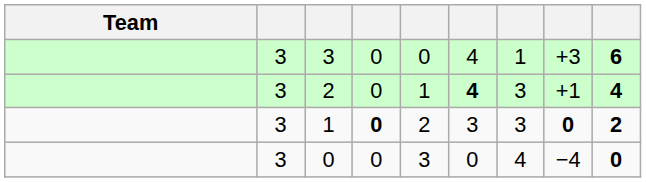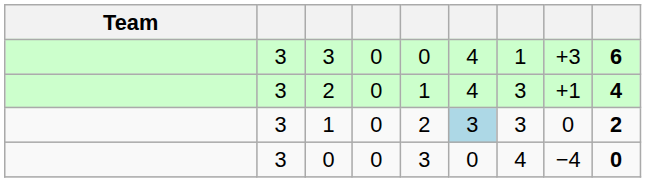(472, 91) bold -> (472, 91) normal
(376, 125) bold -> (376, 125) normal
(472, 125) no background -> (472, 125) lightblue background
(568, 125) bold -> (568, 125) normal
